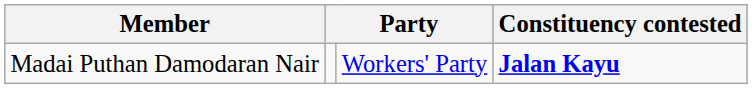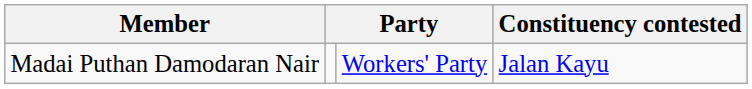(559, 63) bold -> (554, 63) normal
